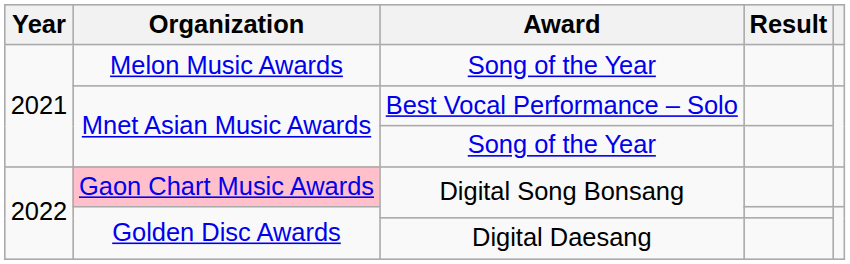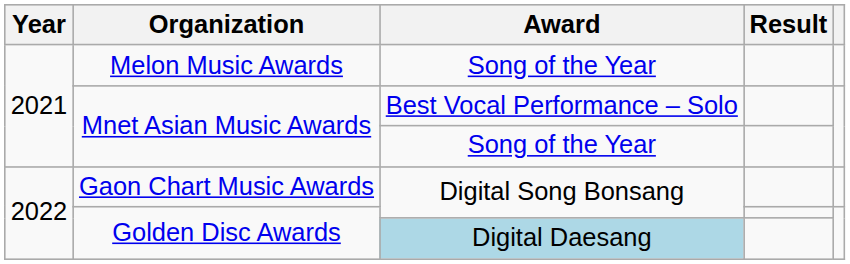(227, 186) pink background -> (227, 186) no background
(562, 238) no background -> (562, 238) lightblue background
